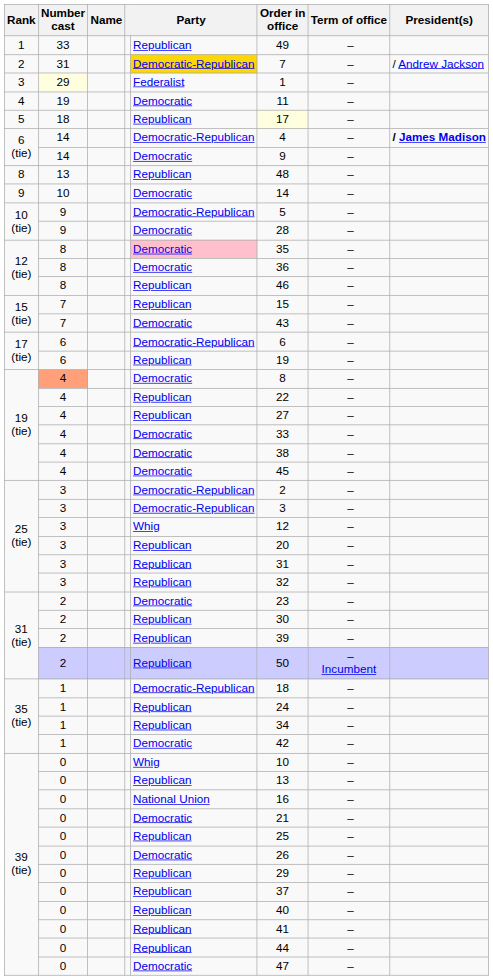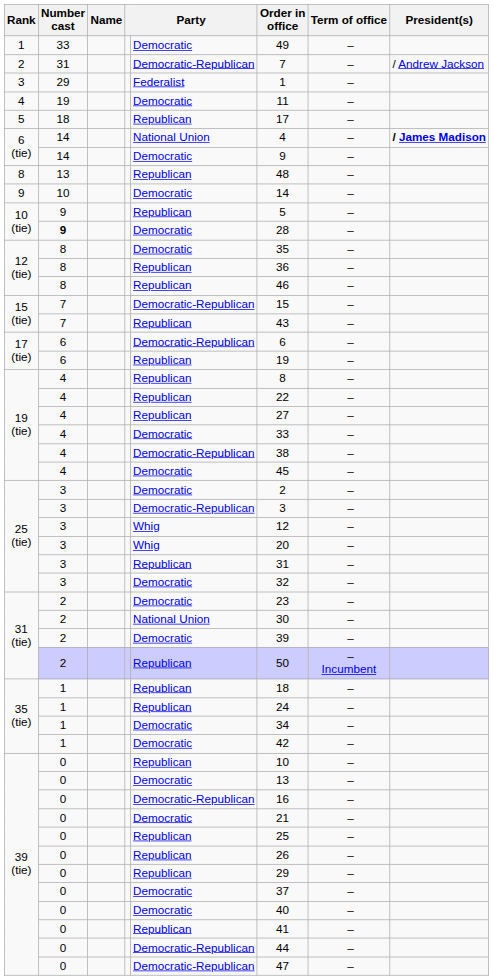(162, 45) Republican -> (163, 45) Democratic
(194, 63) gold background -> (194, 63) no background
(63, 82) lightyellow background -> (63, 82) no background
(283, 119) lightyellow background -> (283, 119) no background
(194, 138) Democratic-Republican -> (171, 138) National Union
(194, 212) Democratic-Republican -> (162, 212) Republican
(63, 230) normal -> (63, 230) bold
(163, 249) pink background -> (163, 249) no background
(163, 267) Democratic -> (162, 267) Republican
(162, 304) Republican -> (194, 304) Democratic-Republican
(163, 323) Democratic -> (162, 323) Republican
(63, 378) lightsalmon background -> (63, 378) no background
(163, 378) Democratic -> (162, 378) Republican
(163, 452) Democratic -> (194, 452) Democratic-Republican
(194, 489) Democratic-Republican -> (163, 489) Democratic
(162, 545) Republican -> (146, 545) Whig
(162, 582) Republican -> (163, 582) Democratic
(162, 619) Republican -> (171, 619) National Union
(162, 638) Republican -> (163, 638) Democratic
(194, 688) Democratic-Republican -> (162, 688) Republican
(162, 725) Republican -> (163, 725) Democratic
(146, 762) Whig -> (162, 762) Republican
(162, 780) Republican -> (163, 780) Democratic
(171, 799) National Union -> (194, 799) Democratic-Republican
(163, 855) Democratic -> (162, 855) Republican
(162, 892) Republican -> (163, 892) Democratic
(162, 910) Republican -> (163, 910) Democratic
(162, 947) Republican -> (194, 947) Democratic-Republican
(163, 966) Democratic -> (194, 966) Democratic-Republican
